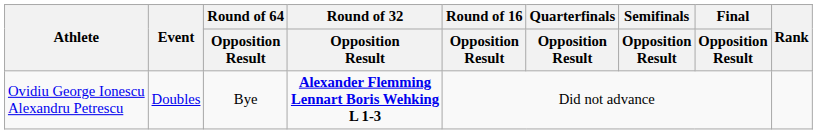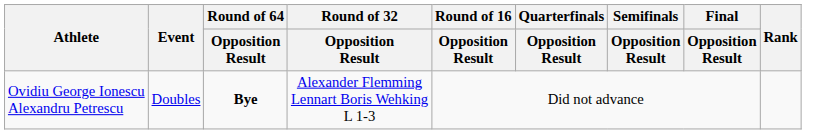(246, 100) normal -> (246, 100) bold
(365, 100) bold -> (359, 100) normal
